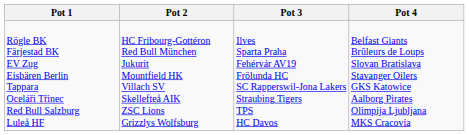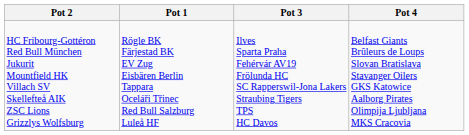columns swapped: (62, 12) <-> (177, 12)
